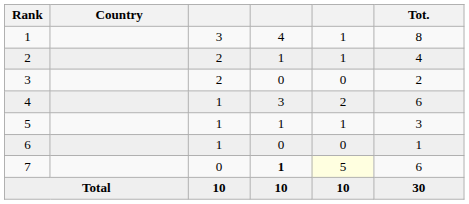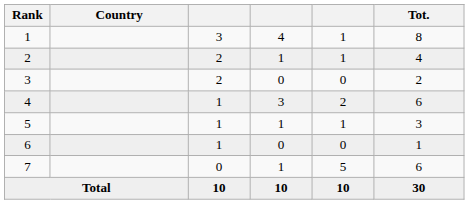(281, 166) bold -> (281, 166) normal
(343, 166) lightyellow background -> (343, 166) no background
